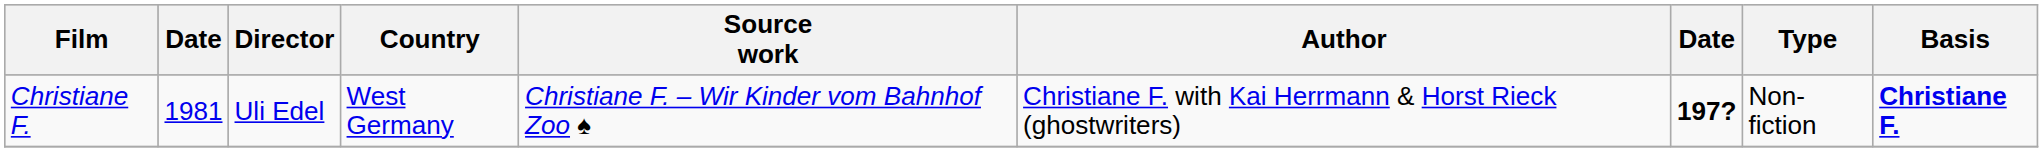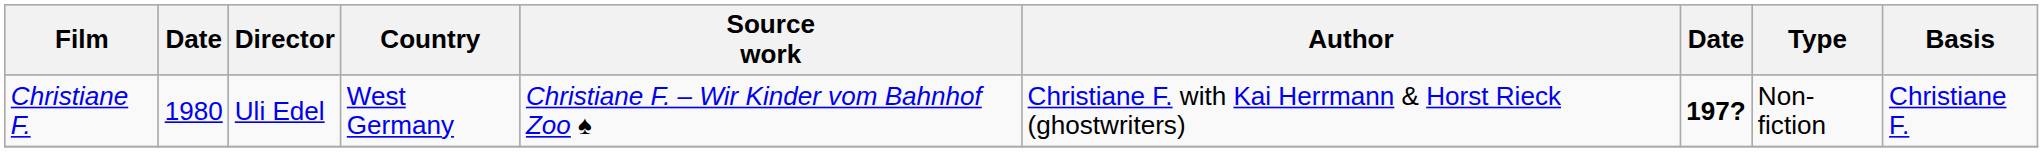(193, 110) 1981 -> (194, 110) 1980
(1943, 110) bold -> (1948, 110) normal
